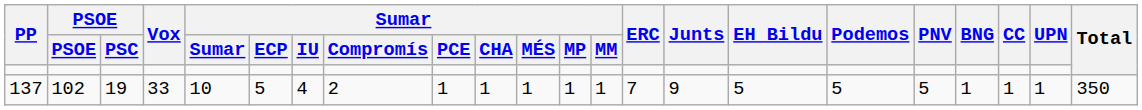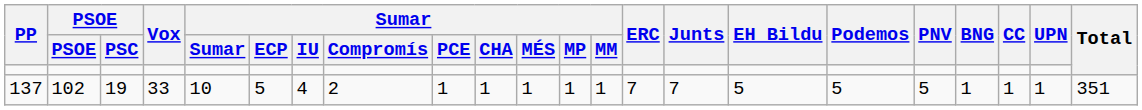(674, 89) 9 -> (674, 89) 7
(1093, 89) 350 -> (1093, 89) 351
